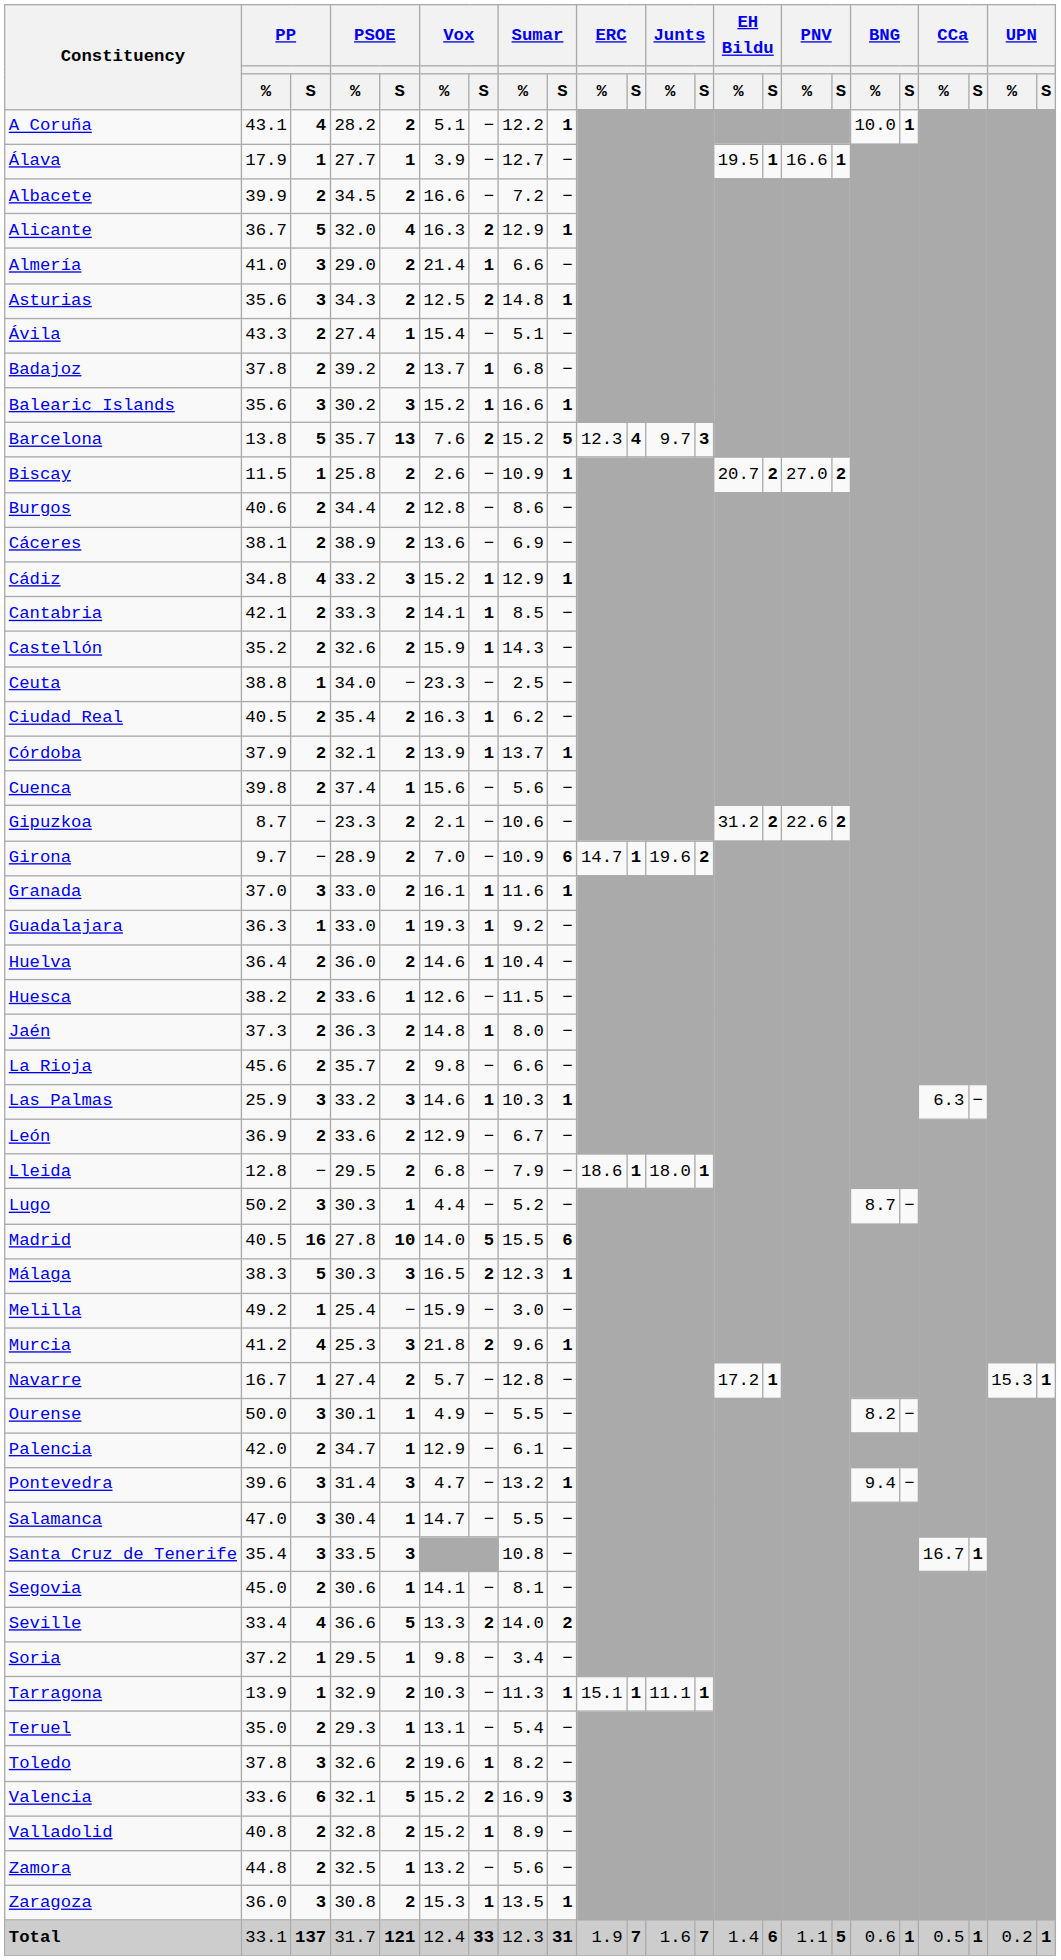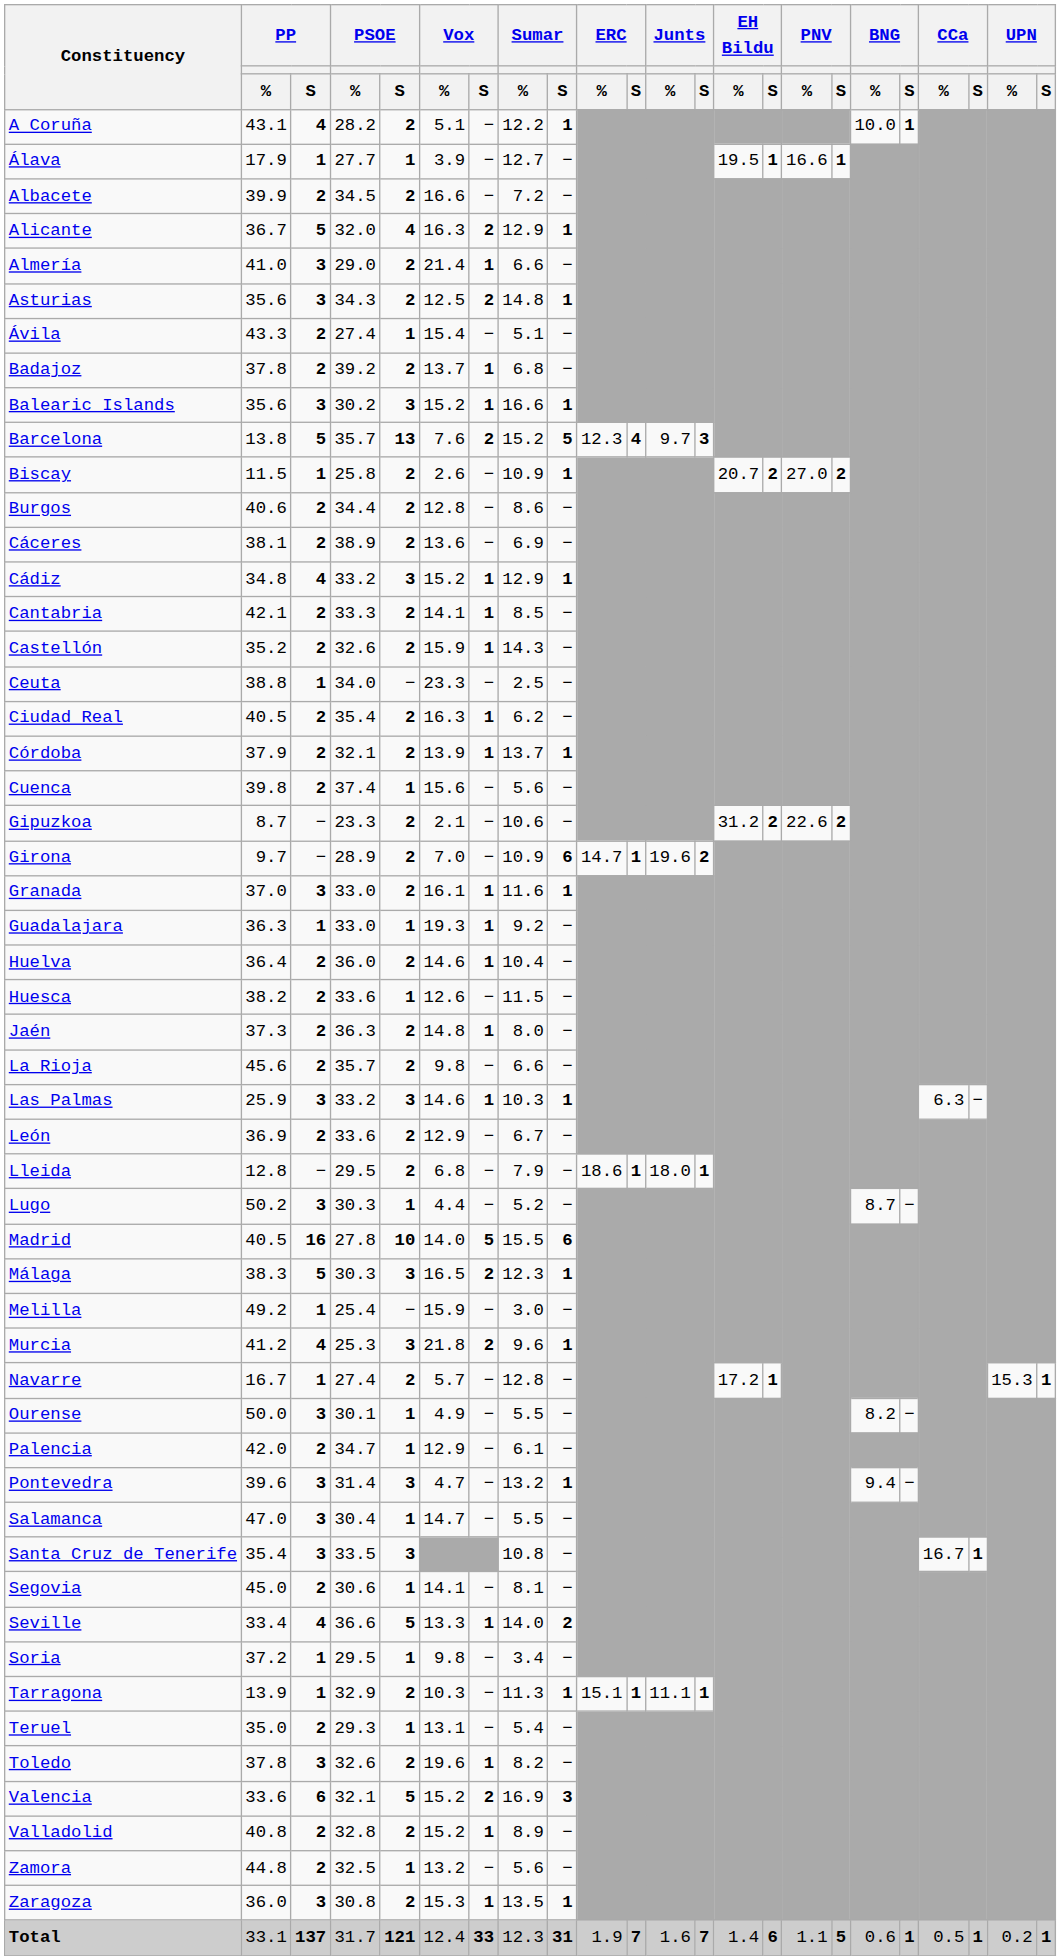(489, 1624) 2 -> (489, 1624) 1
